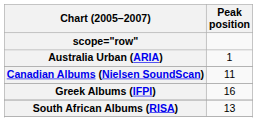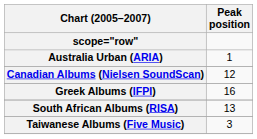(230, 74) 11 -> (230, 74) 12
+ row: (105, 125)
